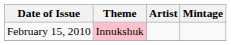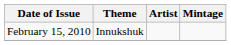(120, 31) pink background -> (120, 31) no background
